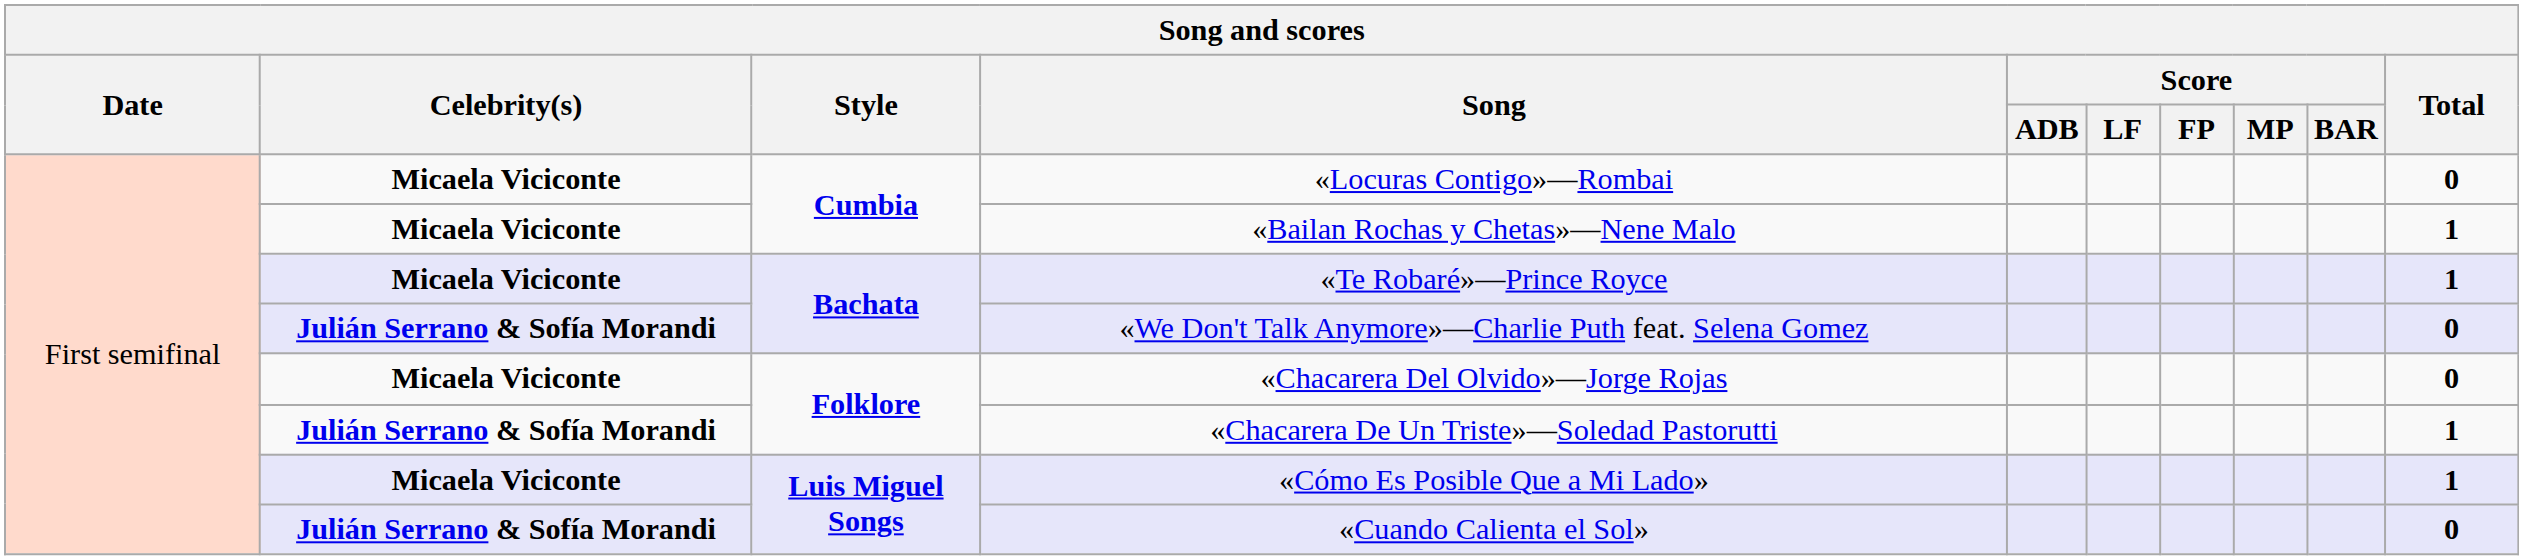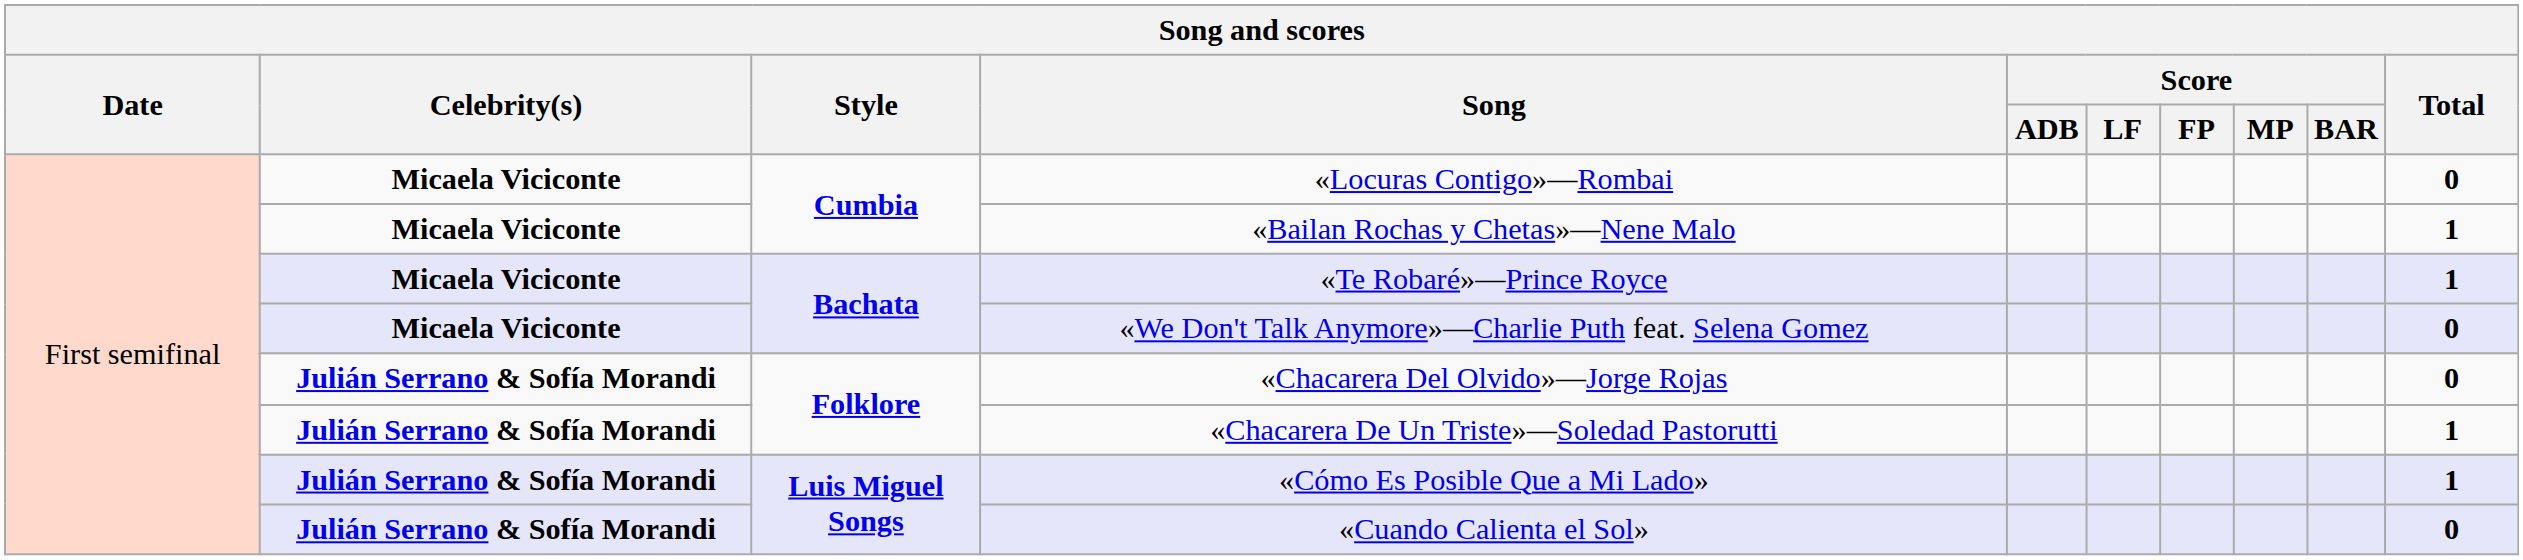(506, 328) Julián Serrano & Sofía Morandi -> (506, 328) Micaela Viciconte
(506, 378) Micaela Viciconte -> (506, 378) Julián Serrano & Sofía Morandi
(506, 478) Micaela Viciconte -> (506, 478) Julián Serrano & Sofía Morandi
